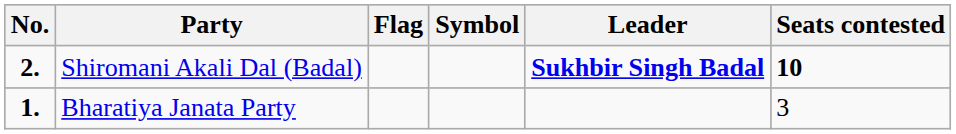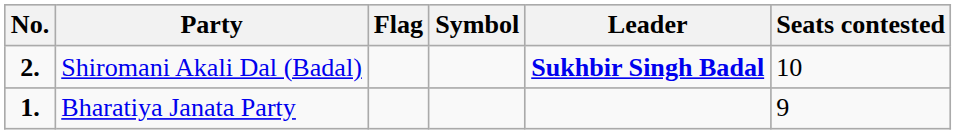(789, 66) bold -> (789, 66) normal
(783, 107) 3 -> (783, 107) 9
